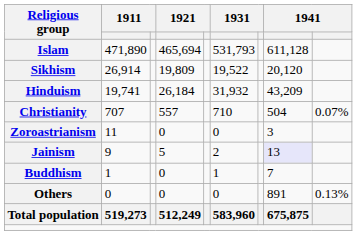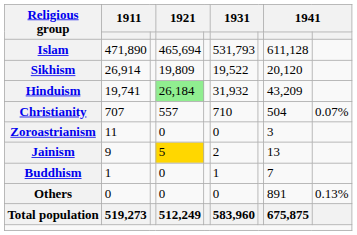(177, 91) no background -> (177, 91) lightgreen background
(162, 152) no background -> (162, 152) gold background
(273, 152) lavender background -> (273, 152) no background
